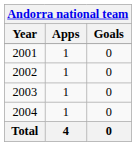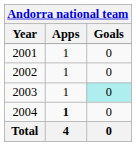(109, 92) no background -> (109, 92) paleturquoise background
(66, 111) normal -> (66, 111) bold
